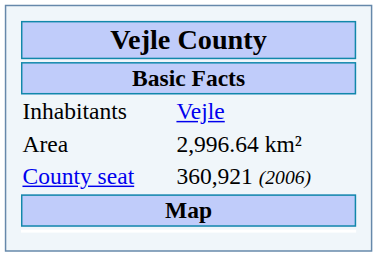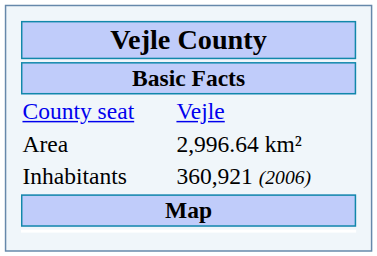(75, 111) Inhabitants -> (78, 111) County seat
(78, 176) County seat -> (75, 176) Inhabitants
